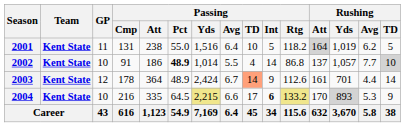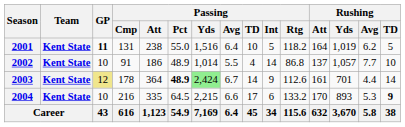(103, 46) normal -> (103, 46) bold
(319, 46) lightgrey background -> (319, 46) no background
(180, 63) bold -> (180, 63) normal
(390, 63) lightgrey background -> (390, 63) no background
(103, 79) no background -> (103, 79) khaki background
(180, 79) normal -> (180, 79) bold
(206, 79) no background -> (206, 79) lightgreen background
(252, 79) lightsalmon background -> (252, 79) no background
(206, 96) khaki background -> (206, 96) no background
(271, 96) bold -> (271, 96) normal
(295, 96) khaki background -> (295, 96) no background
(344, 96) lightgrey background -> (344, 96) no background
(390, 96) normal -> (390, 96) bold
